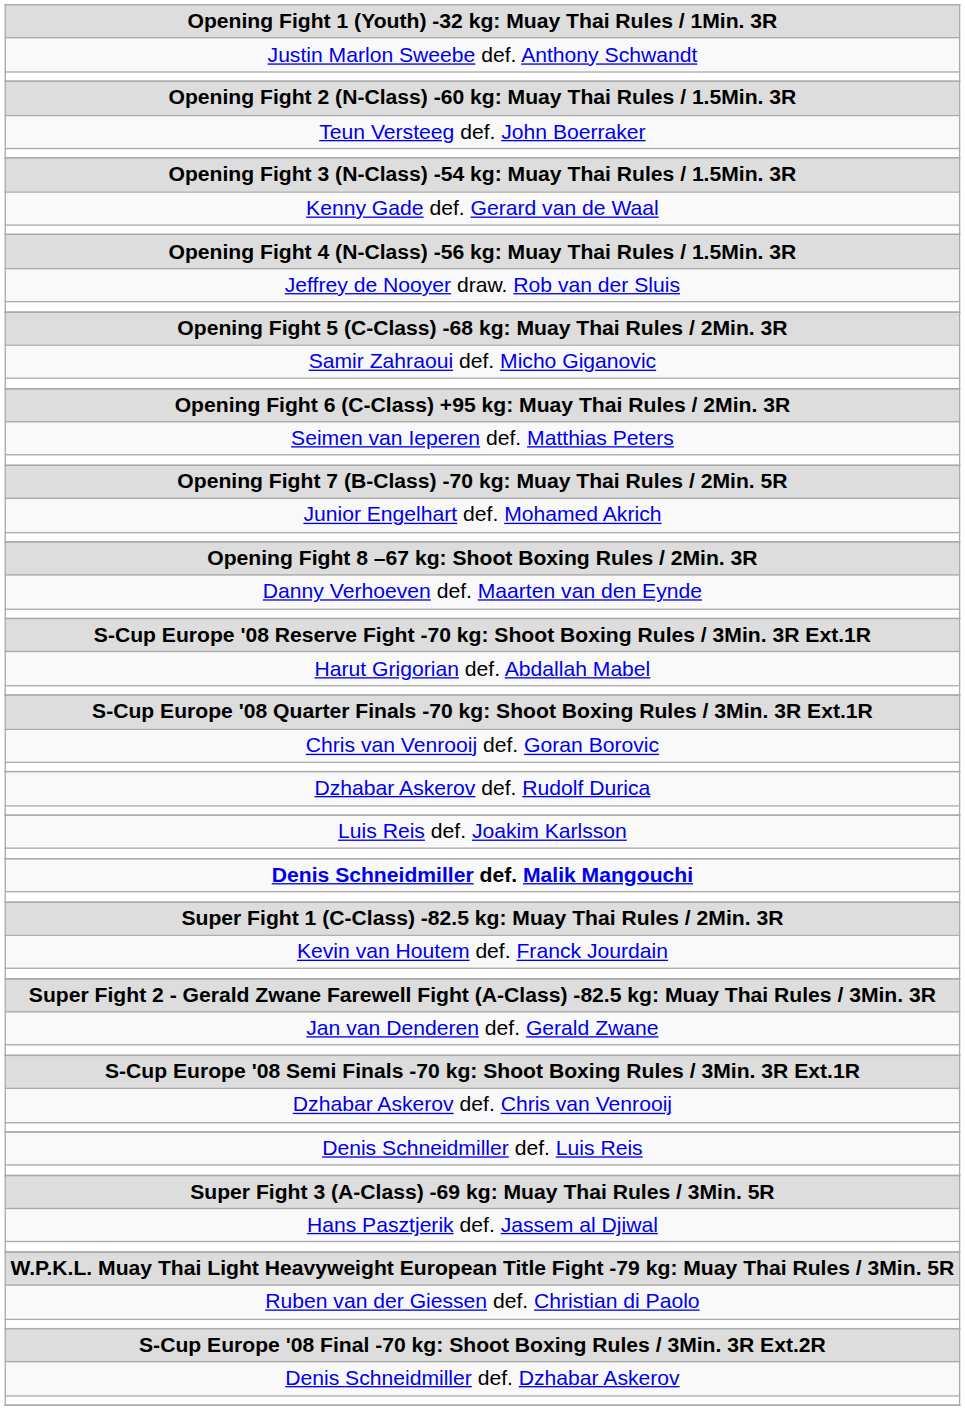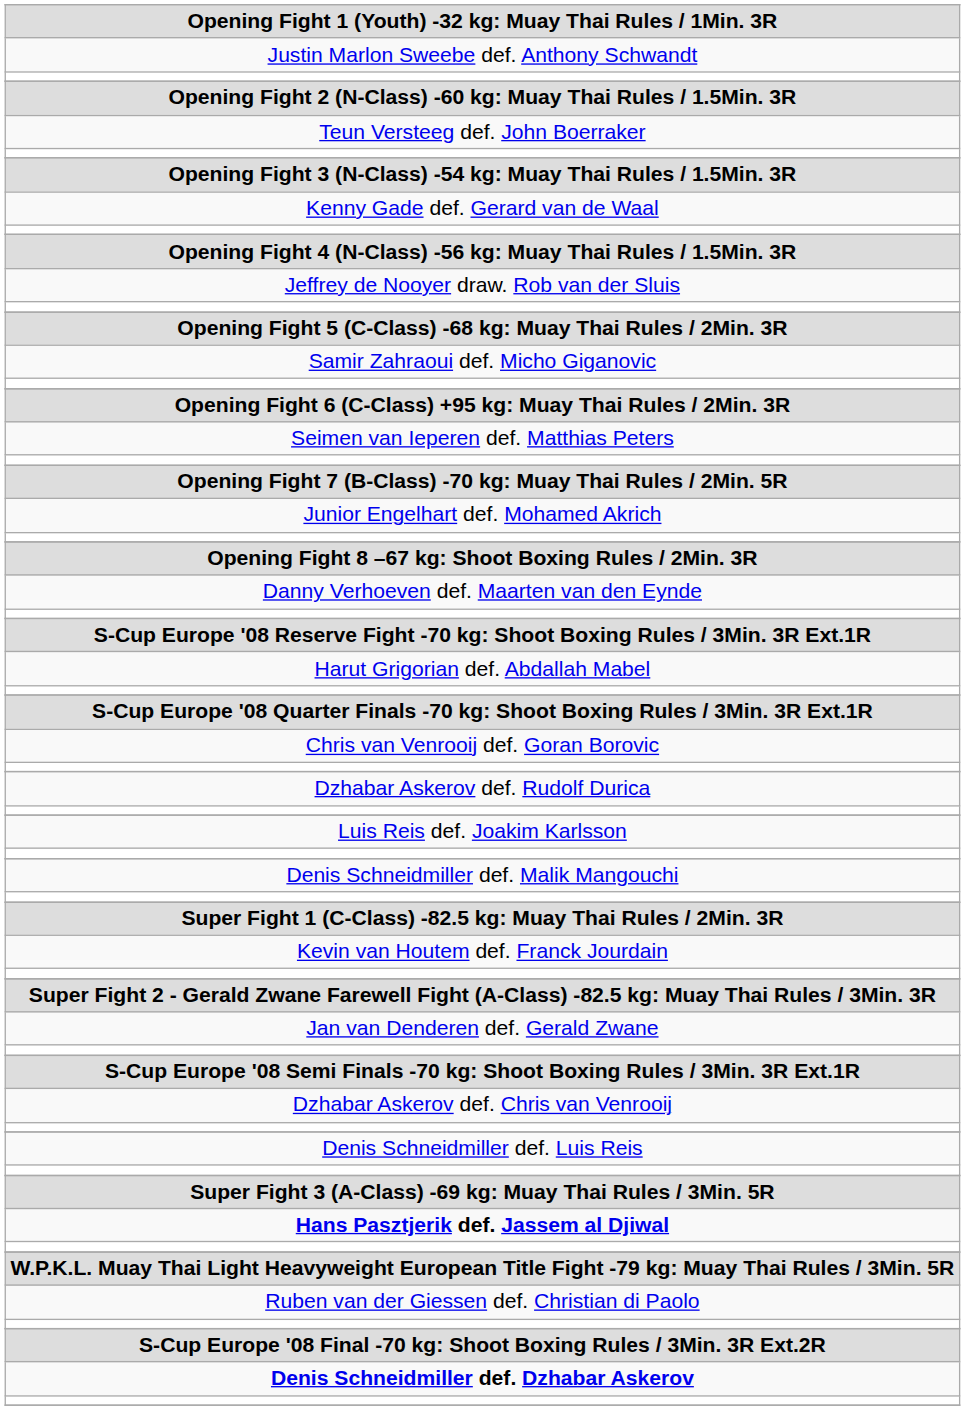(482, 874) bold -> (482, 874) normal
(482, 1225) normal -> (482, 1225) bold
(482, 1378) normal -> (482, 1378) bold
